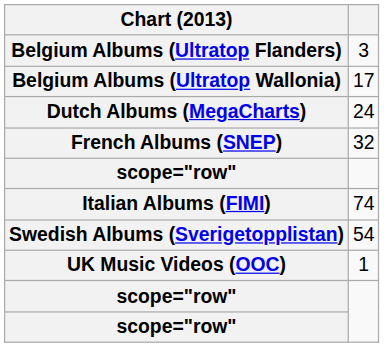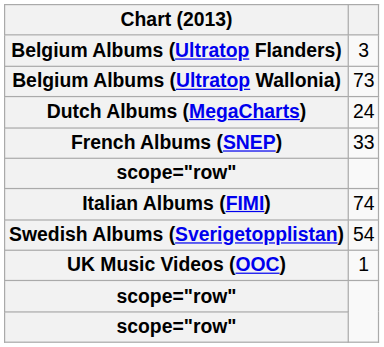(364, 81) 17 -> (364, 81) 73
(364, 142) 32 -> (364, 142) 33
